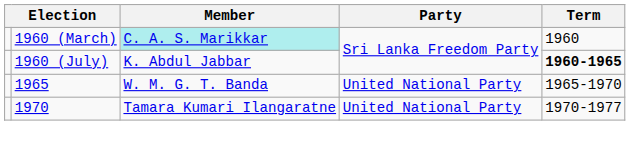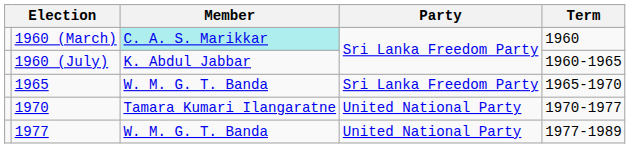(583, 62) bold -> (583, 62) normal
(432, 85) United National Party -> (441, 85) Sri Lanka Freedom Party
+ row: (32, 132)
